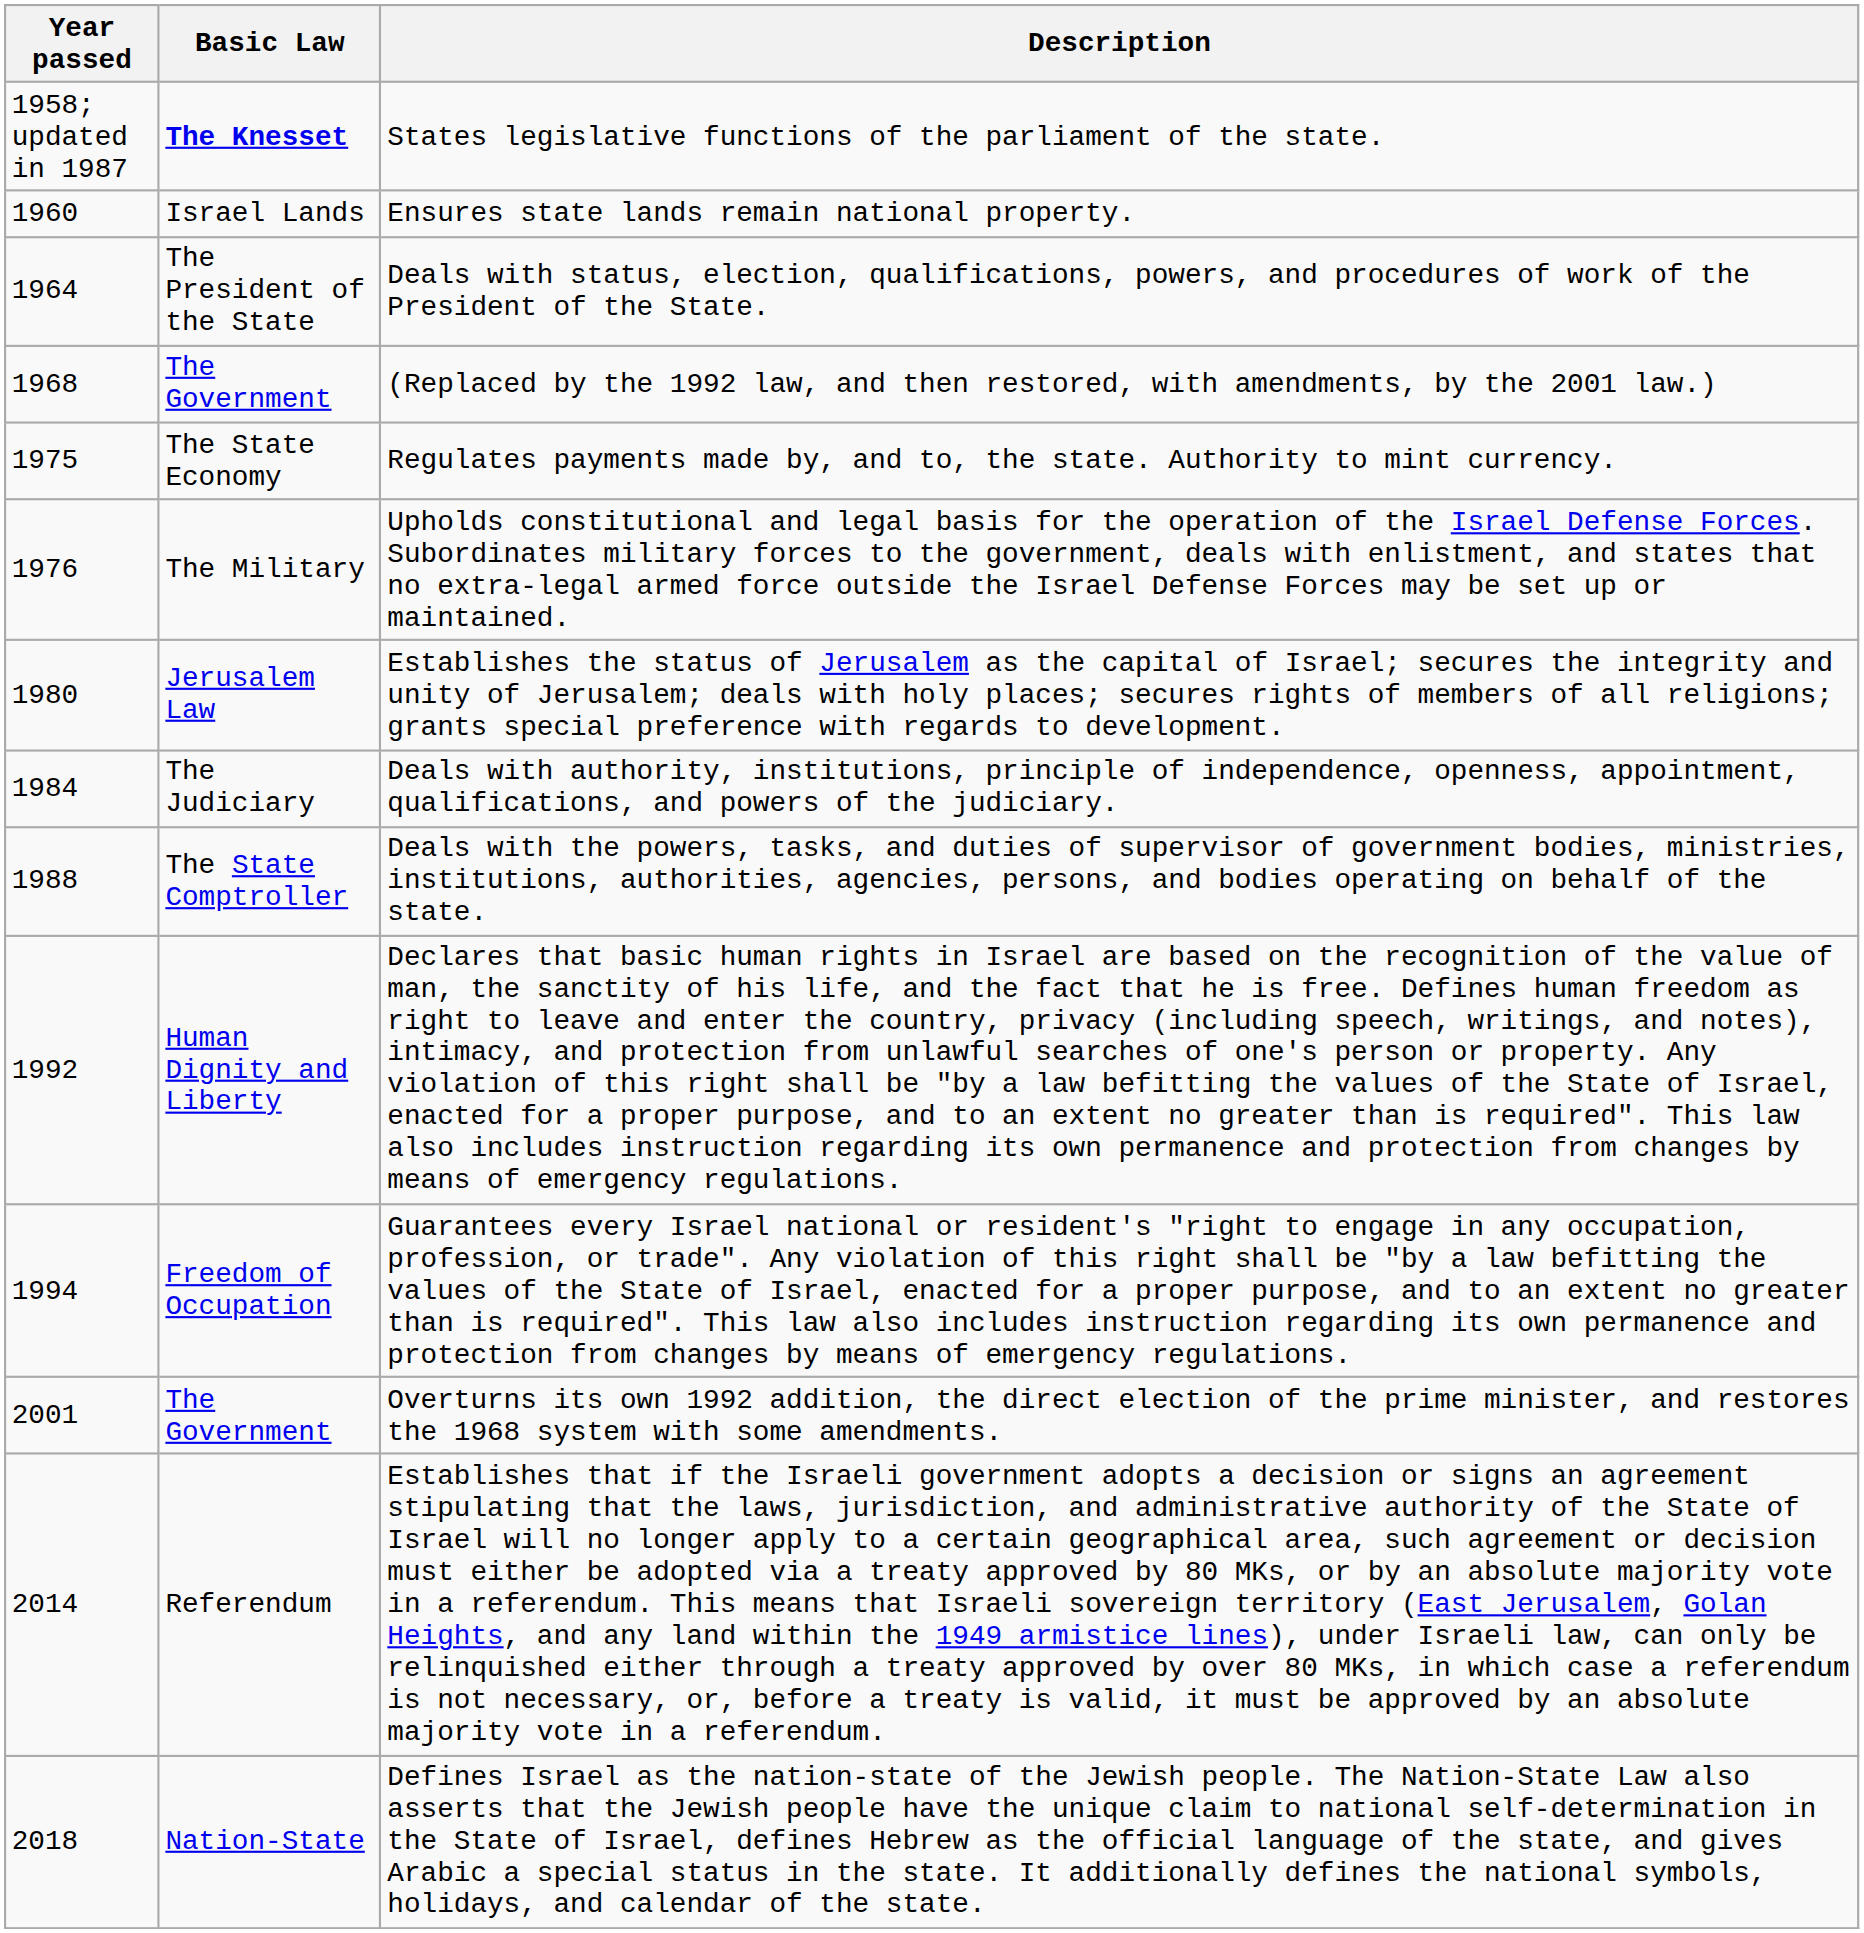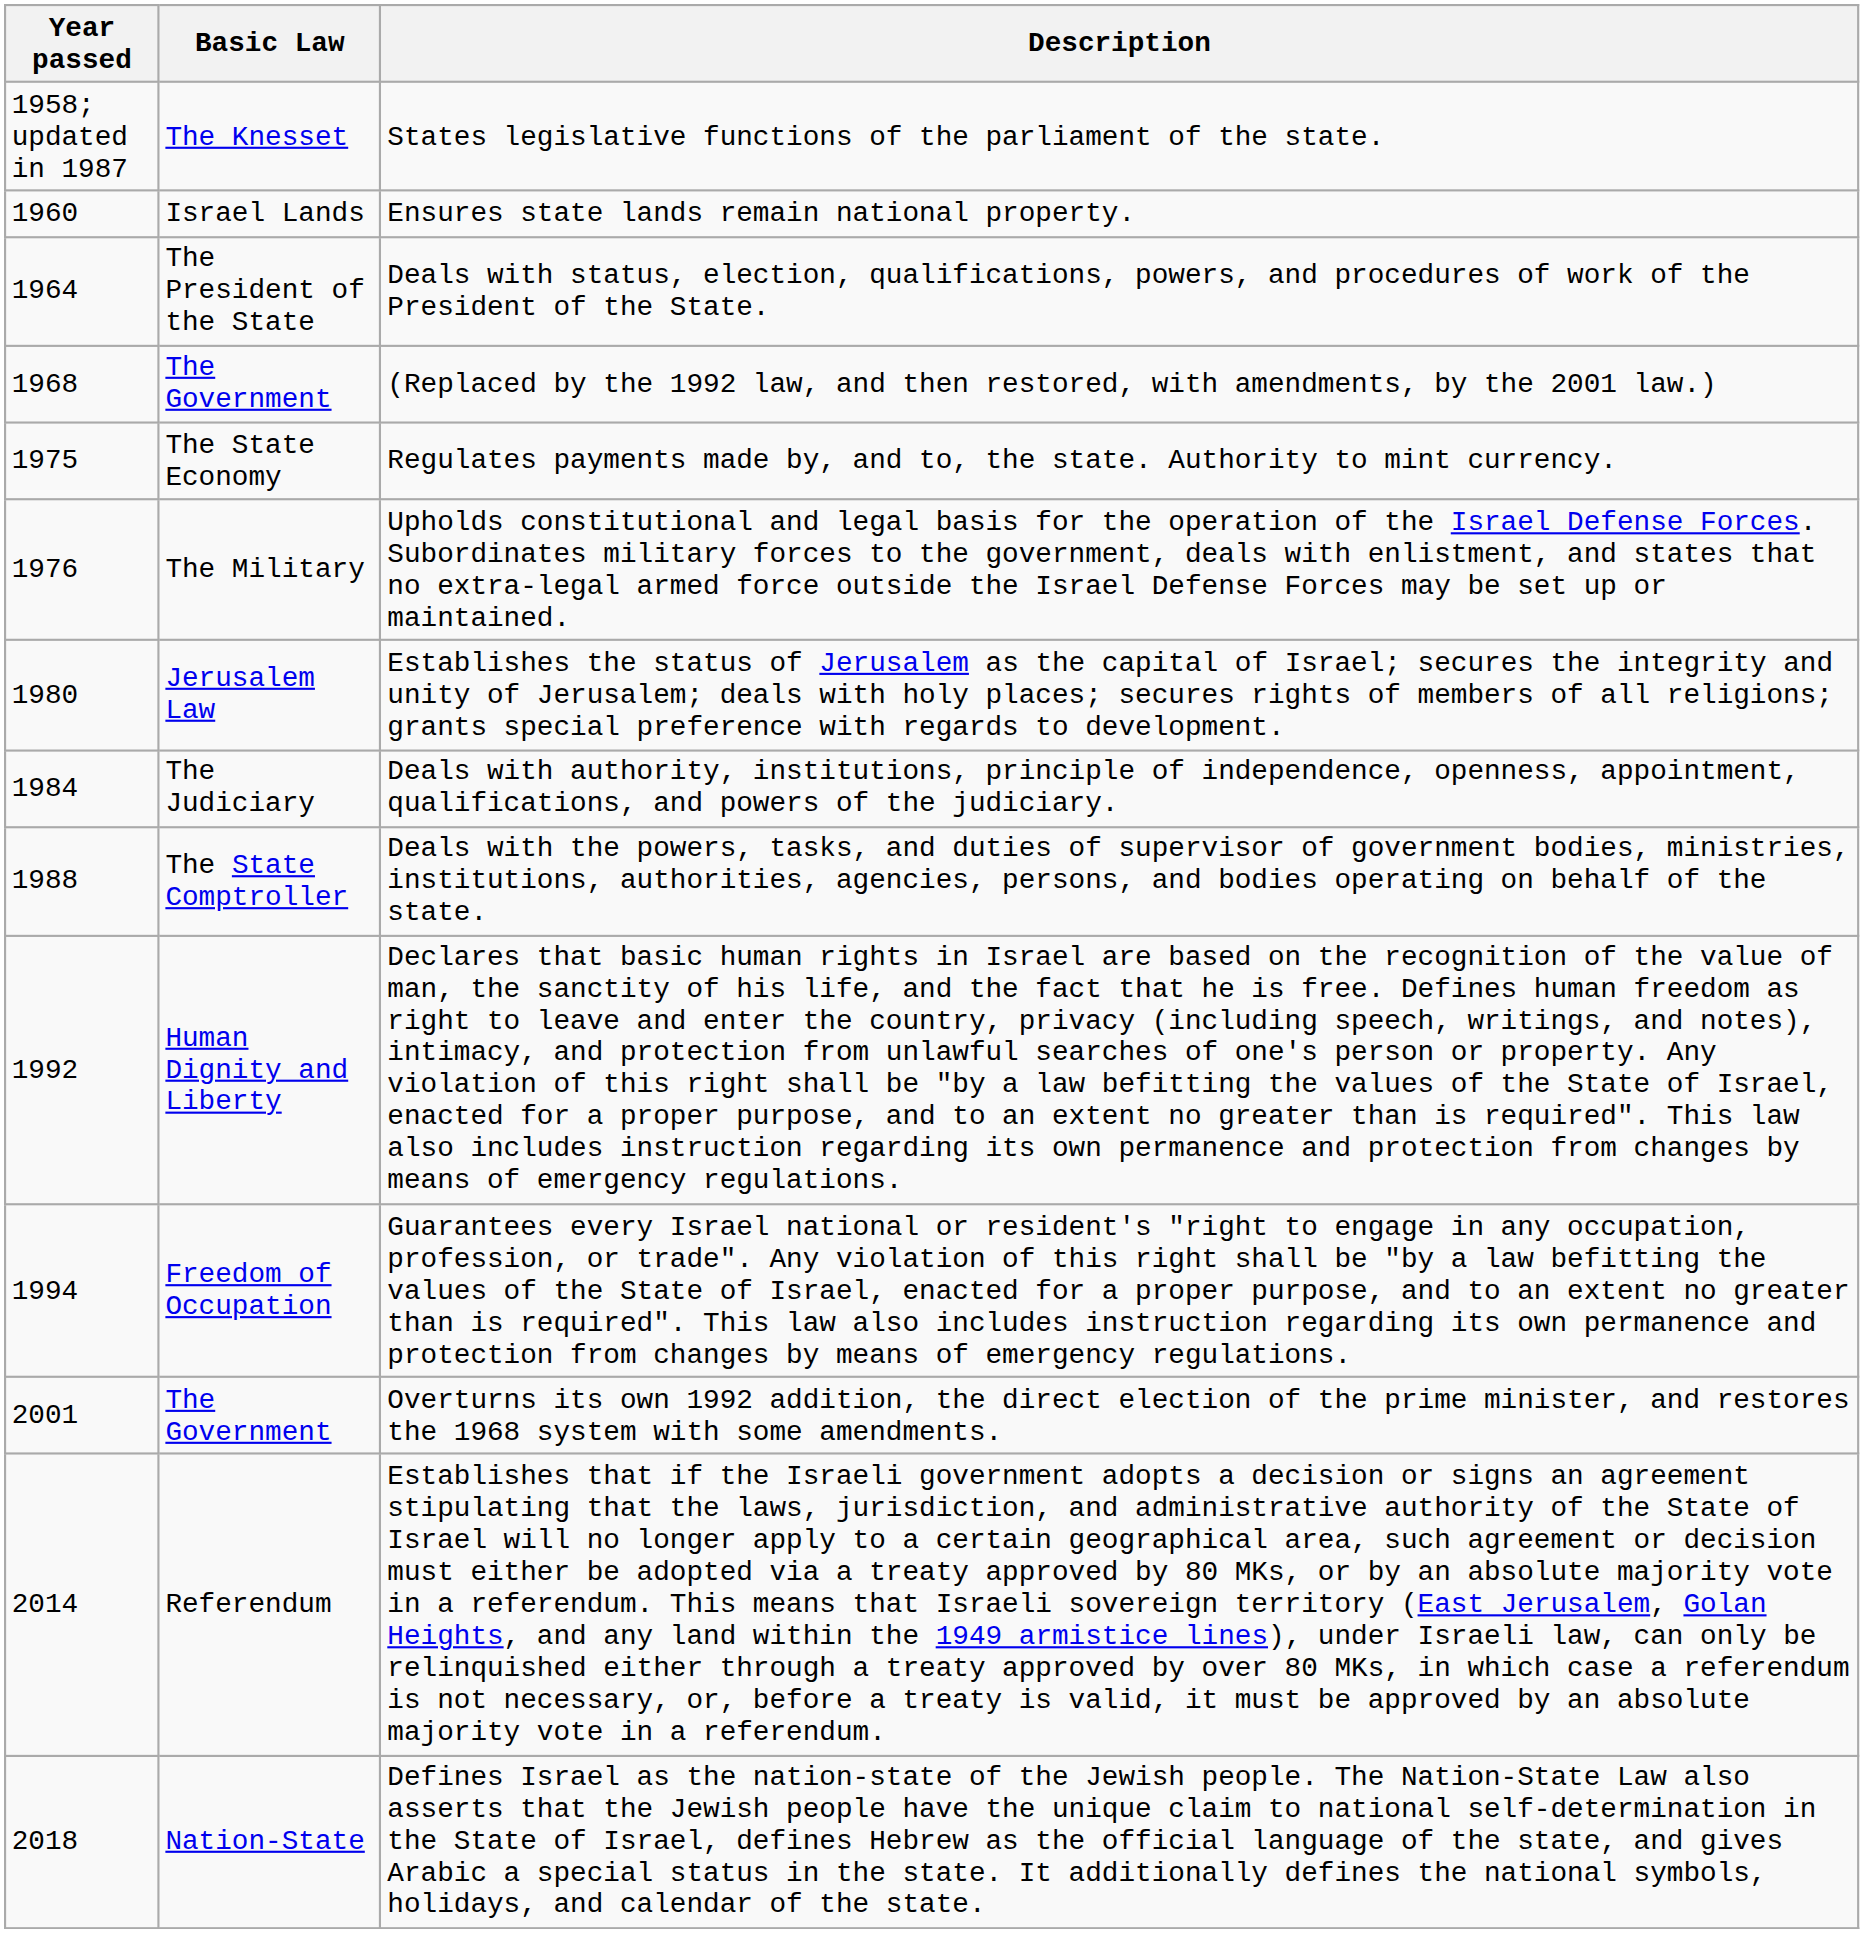(257, 137) bold -> (257, 137) normal
